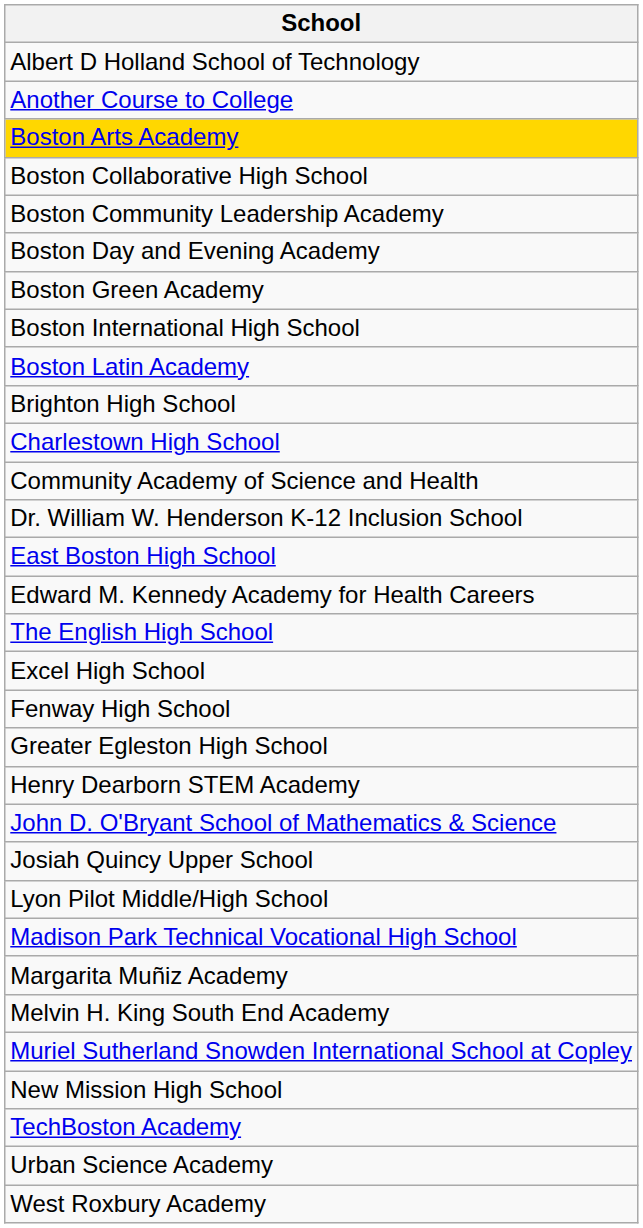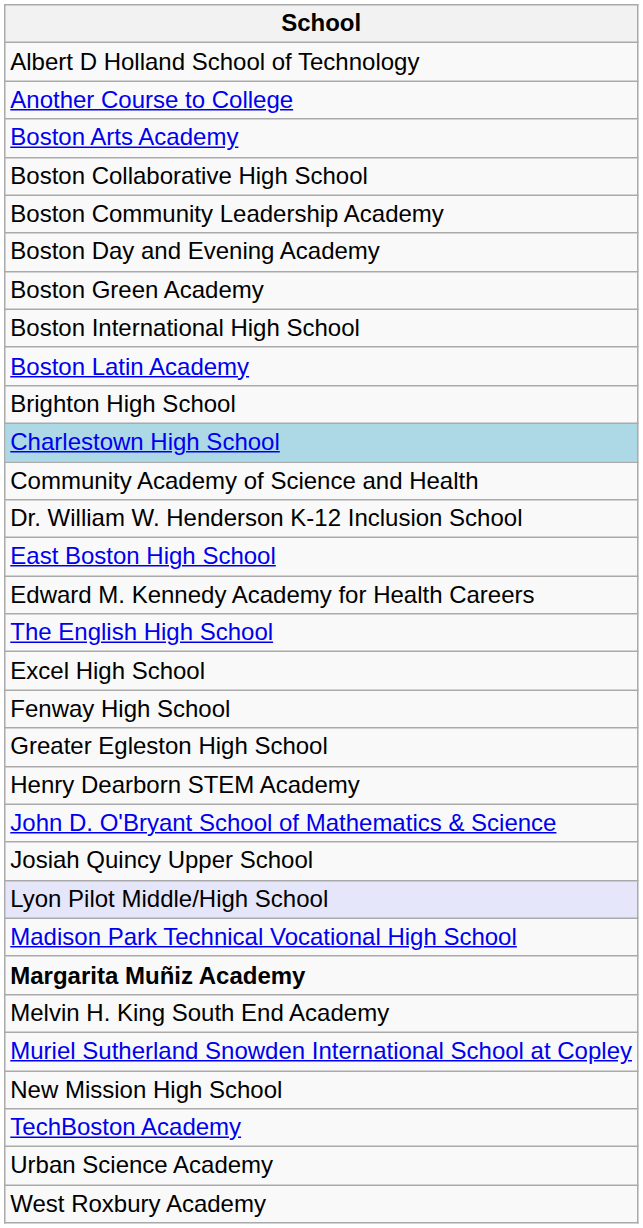(124, 137) gold background -> (124, 137) no background
(145, 442) no background -> (145, 442) lightblue background
(169, 898) no background -> (169, 898) lavender background
(149, 975) normal -> (158, 975) bold
